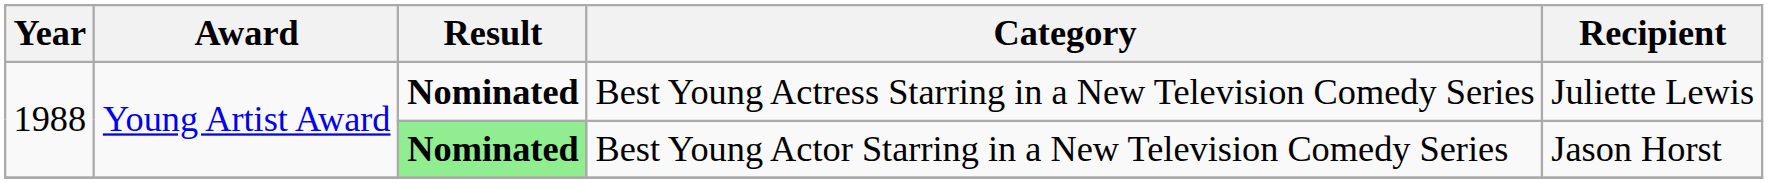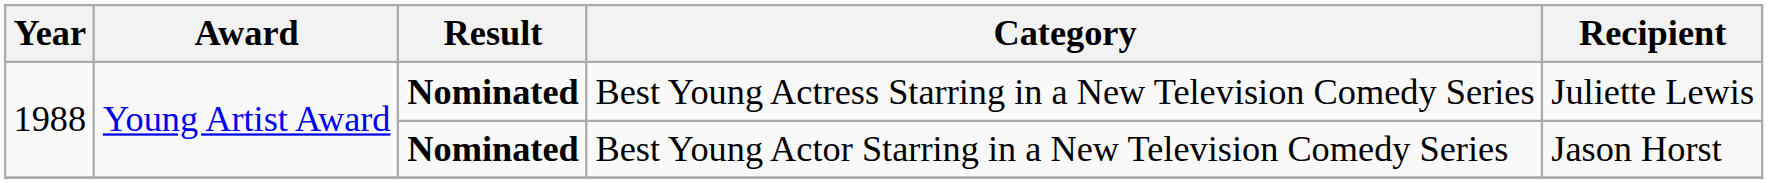(493, 148) lightgreen background -> (493, 148) no background
